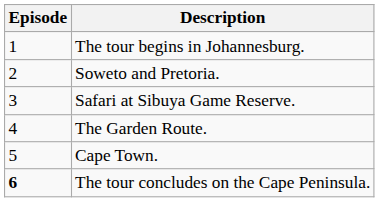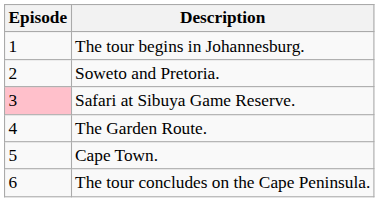(13, 100) no background -> (13, 100) pink background
(13, 182) bold -> (13, 182) normal
